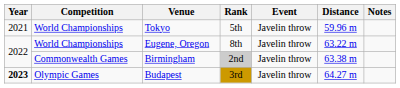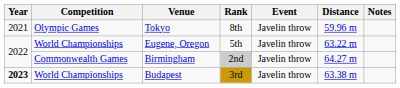(79, 28) World Championships -> (67, 28) Olympic Games
(236, 28) 5th -> (236, 28) 8th
(236, 43) 8th -> (236, 43) 5th
(341, 59) 63.38 m -> (341, 59) 64.27 m
(67, 75) Olympic Games -> (79, 75) World Championships
(341, 75) 64.27 m -> (341, 75) 63.38 m
